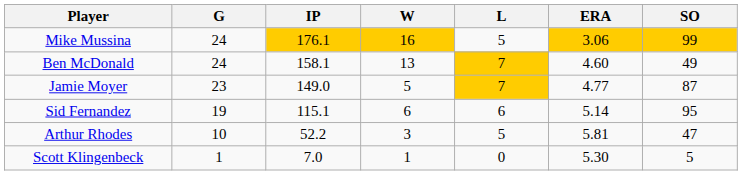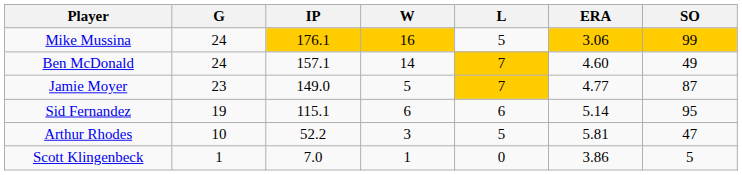(313, 63) 158.1 -> (313, 63) 157.1
(407, 63) 13 -> (407, 63) 14
(596, 157) 5.30 -> (596, 157) 3.86
